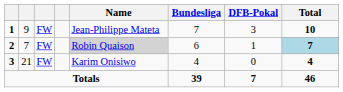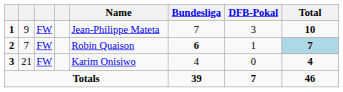(103, 45) lightgrey background -> (103, 45) no background
(196, 45) normal -> (196, 45) bold
